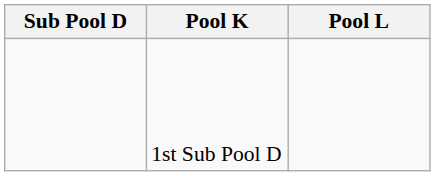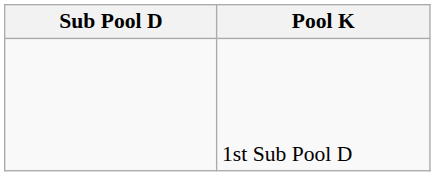- column: (359, 21)
